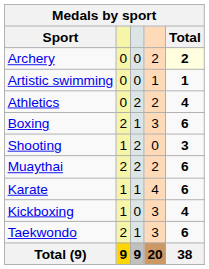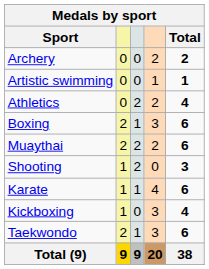(185, 59) lightyellow background -> (185, 59) no background
rows swapped: (35, 167) <-> (35, 145)
